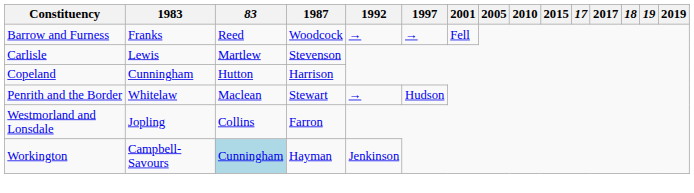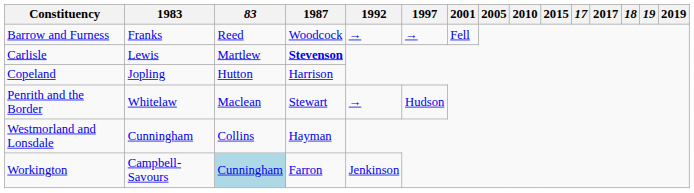(315, 54) normal -> (316, 54) bold
(161, 74) Cunningham -> (146, 74) Jopling
(147, 121) Jopling -> (160, 136) Cunningham
(306, 121) Farron -> (310, 136) Hayman
(310, 156) Hayman -> (306, 170) Farron
